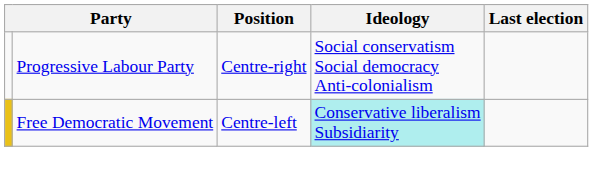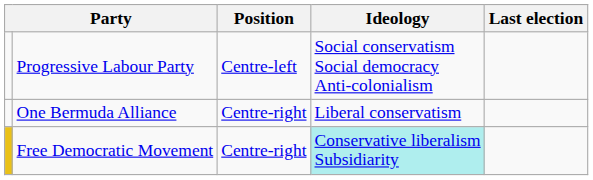(264, 65) Centre-right -> (259, 65) Centre-left
+ row: (97, 112)
(259, 122) Centre-left -> (264, 150) Centre-right
